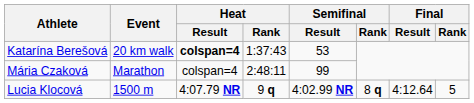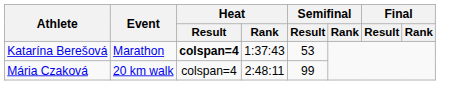(143, 52) 20 km walk -> (139, 52) Marathon
(139, 71) Marathon -> (143, 71) 20 km walk
- row: (45, 90)
